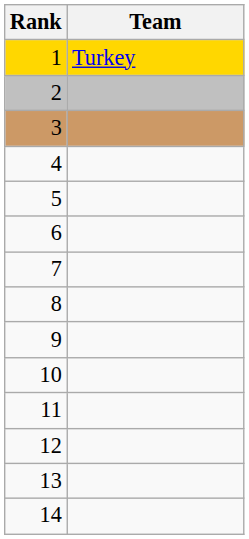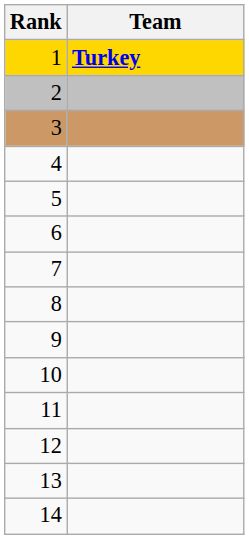(104, 57) normal -> (106, 57) bold
